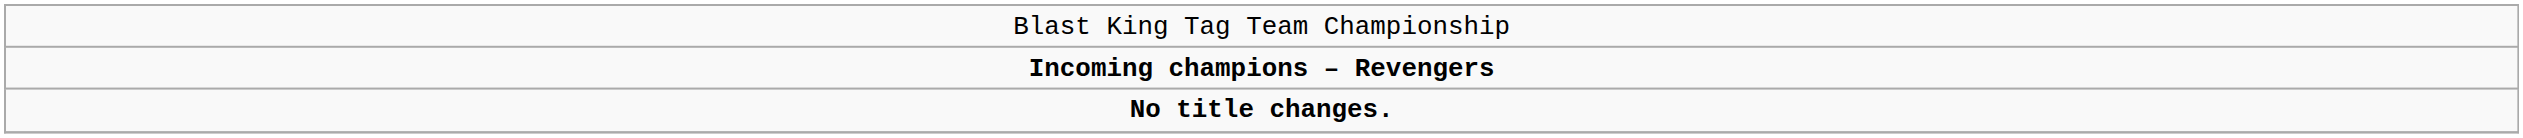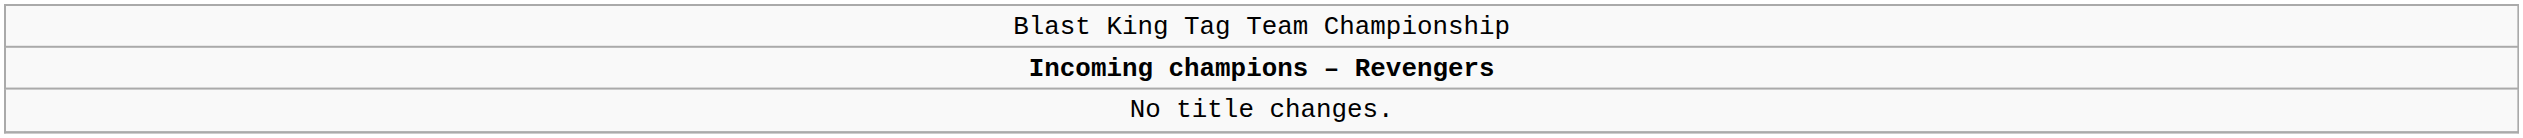(1262, 110) bold -> (1262, 110) normal
